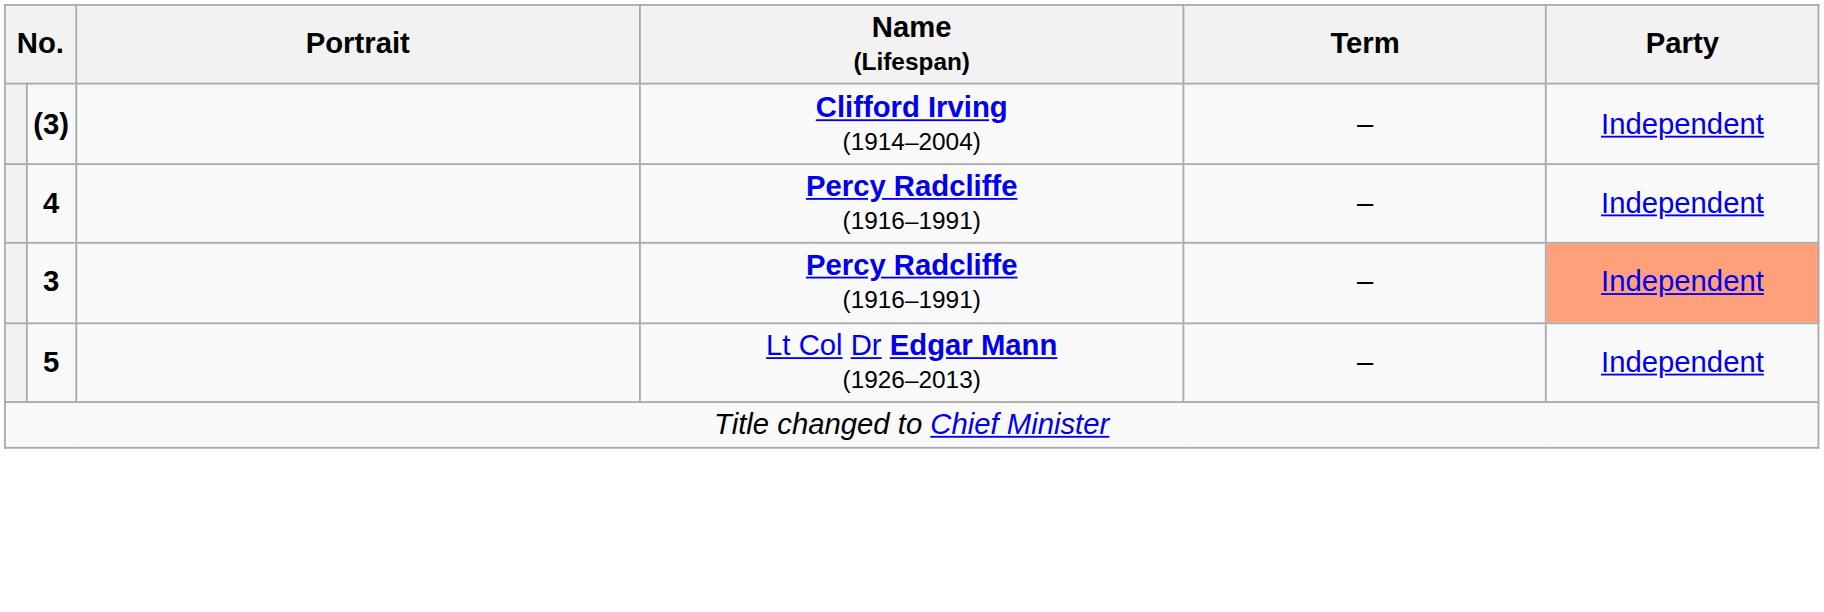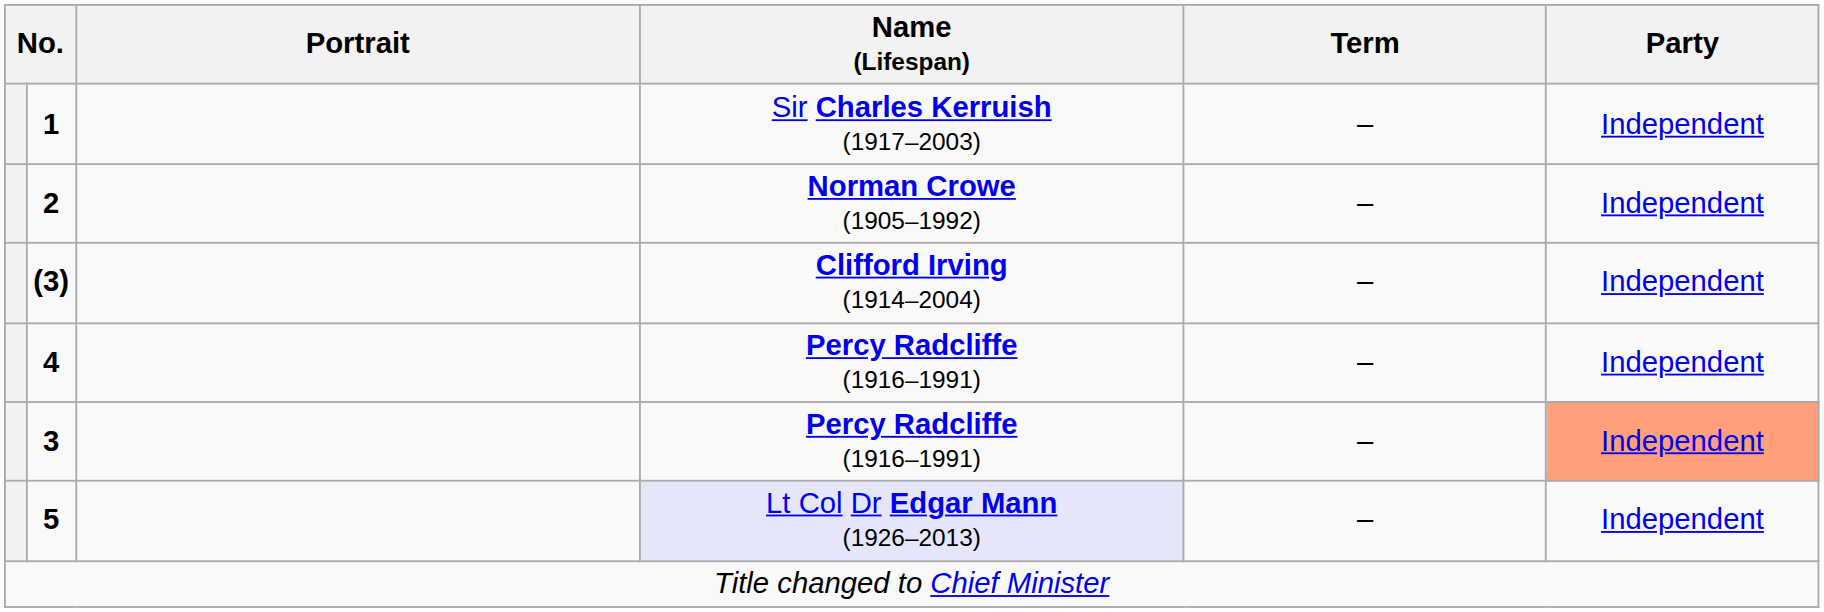+ row: (51, 123)
+ row: (51, 202)
(912, 361) no background -> (912, 520) lavender background
